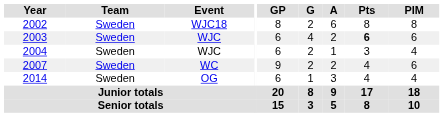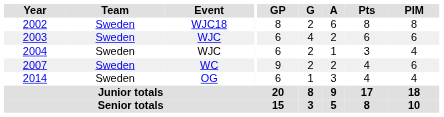(367, 38) bold -> (367, 38) normal
